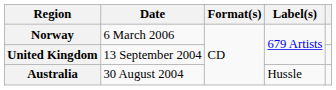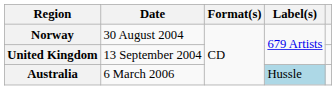(139, 34) 6 March 2006 -> (143, 34) 30 August 2004
(143, 74) 30 August 2004 -> (139, 74) 6 March 2006
(285, 74) no background -> (285, 74) lightblue background
